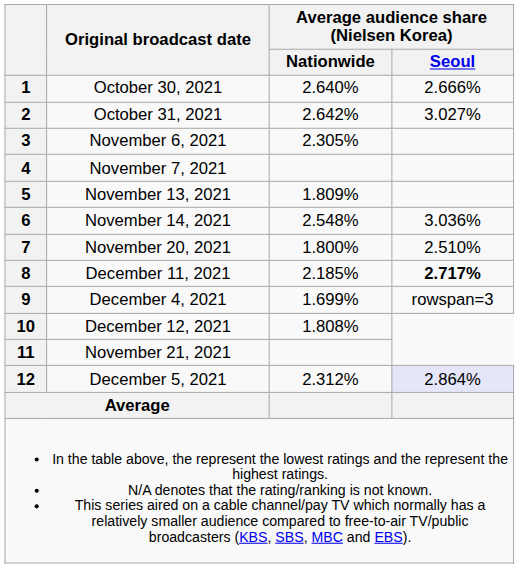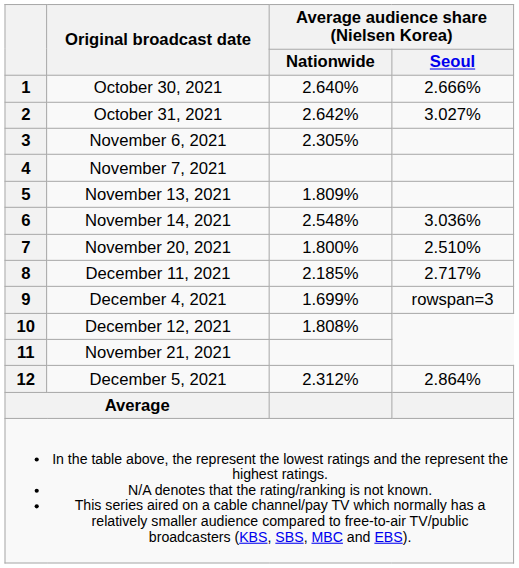(453, 273) bold -> (453, 273) normal
(453, 378) lavender background -> (453, 378) no background
